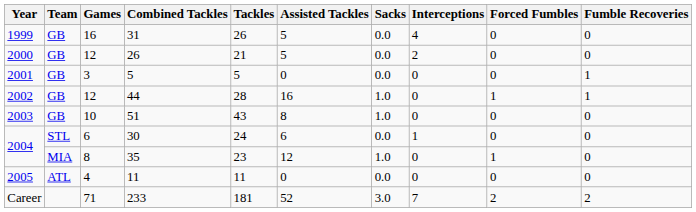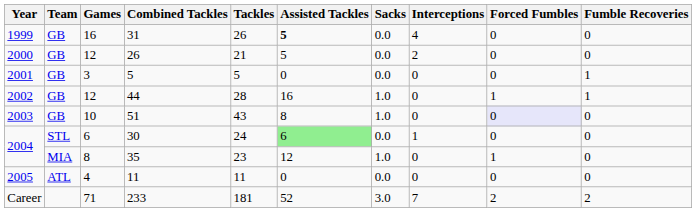(283, 34) normal -> (283, 34) bold
(493, 116) no background -> (493, 116) lavender background
(283, 136) no background -> (283, 136) lightgreen background
